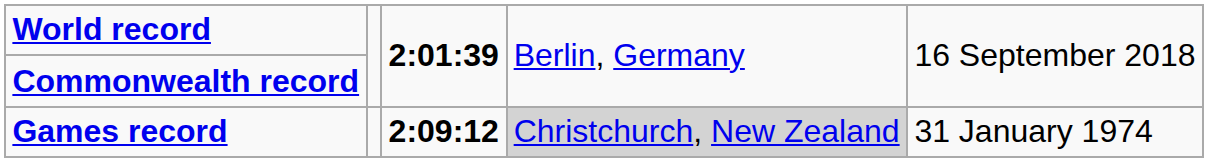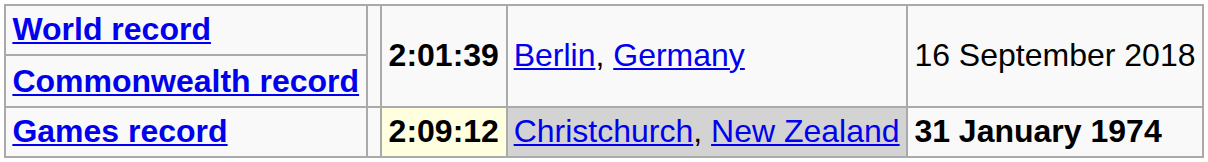(444, 131) no background -> (444, 131) lightyellow background
(1034, 131) normal -> (1038, 131) bold
